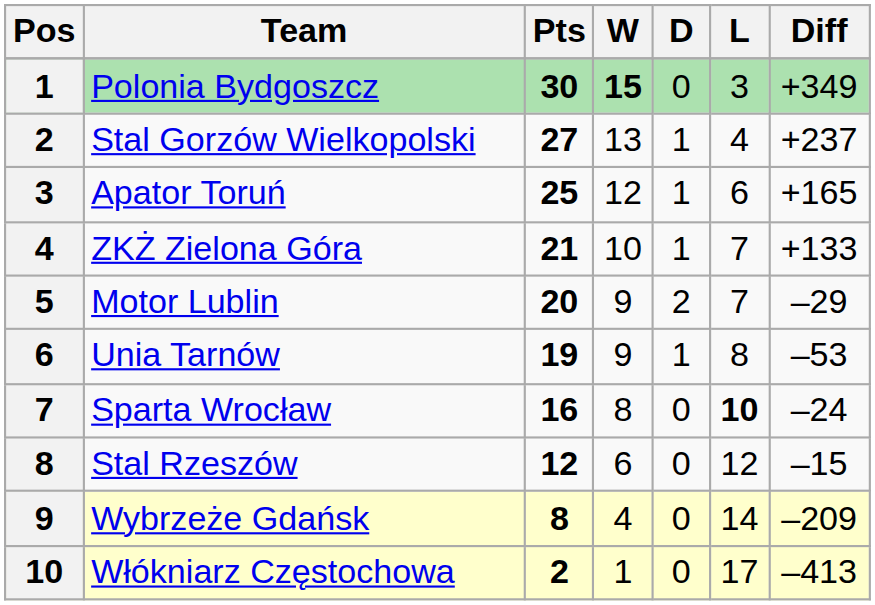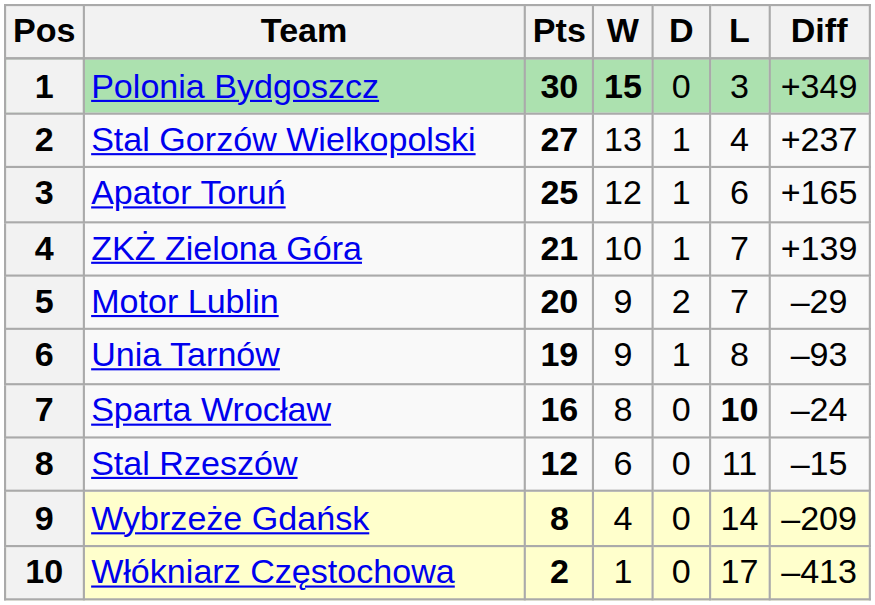(819, 247) +133 -> (819, 247) +139
(819, 355) –53 -> (819, 355) –93
(739, 463) 12 -> (739, 463) 11
